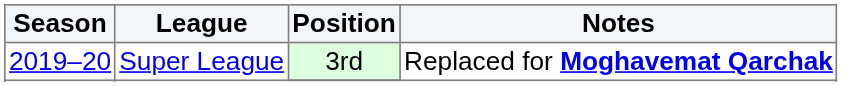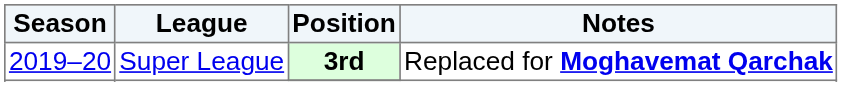(344, 61) normal -> (344, 61) bold
